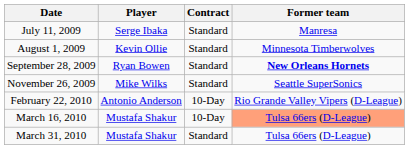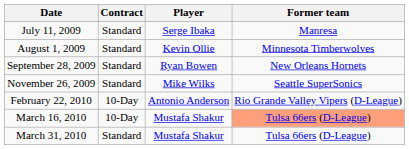columns swapped: (141, 13) <-> (208, 13)
(318, 65) bold -> (318, 65) normal
